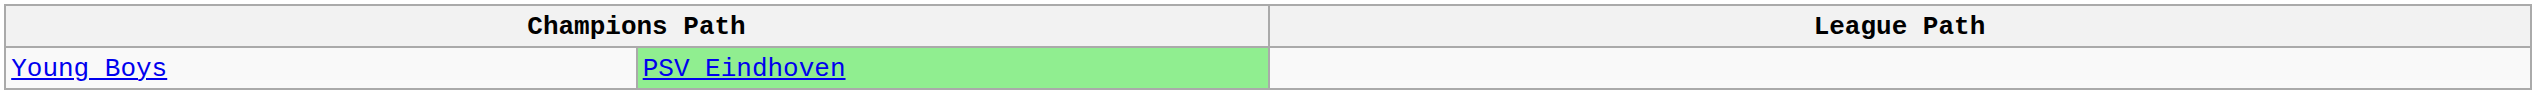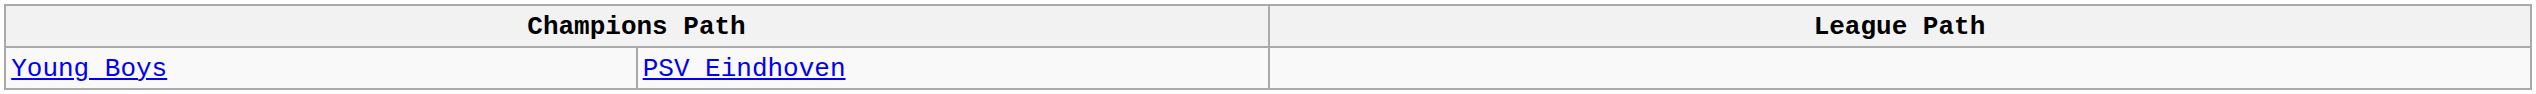(744, 69) lightgreen background -> (744, 69) no background
